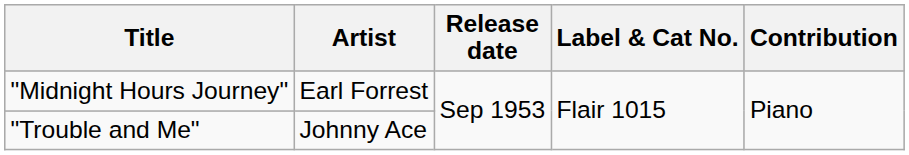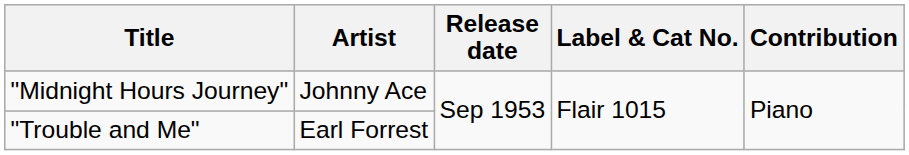(364, 90) Earl Forrest -> (363, 90) Johnny Ace
(363, 129) Johnny Ace -> (364, 129) Earl Forrest
